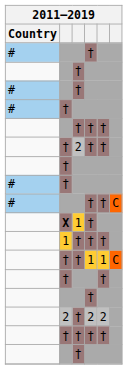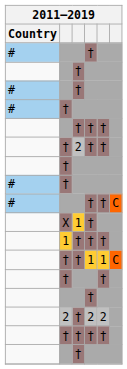(66, 222) bold -> (66, 222) normal
